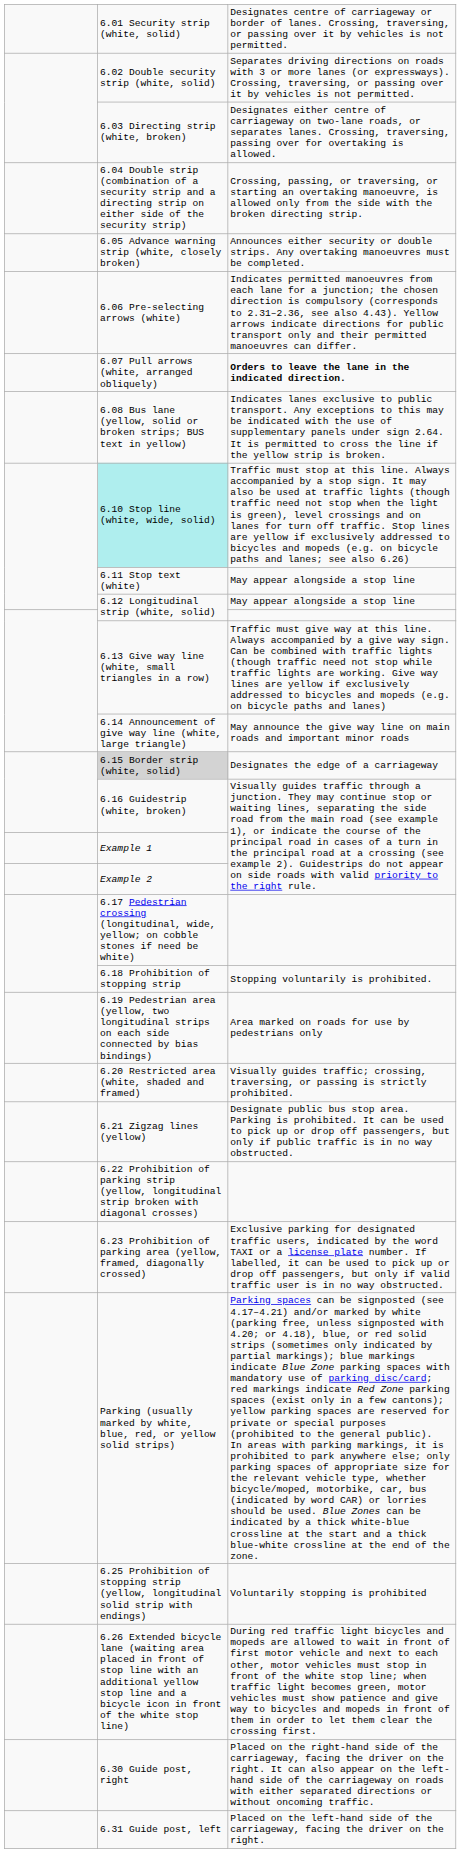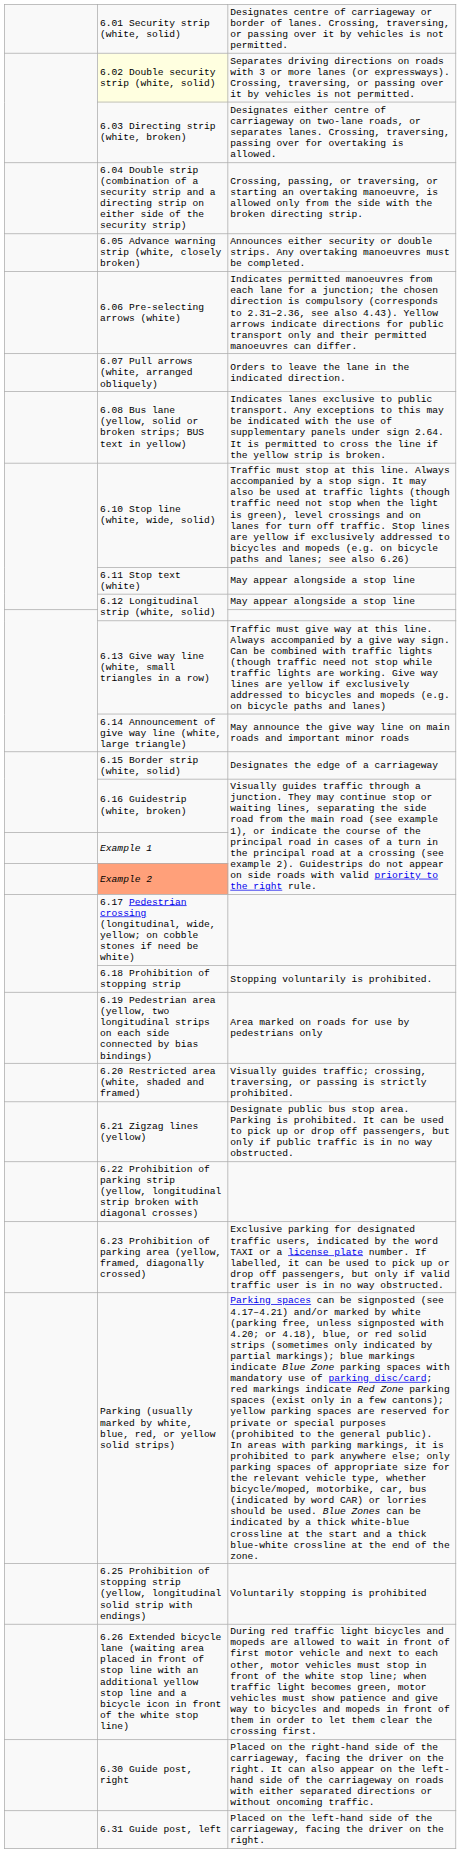(158, 78) no background -> (158, 78) lightyellow background
(320, 373) bold -> (320, 373) normal
(158, 515) paleturquoise background -> (158, 515) no background
(149, 765) lightgrey background -> (149, 765) no background
(126, 879) no background -> (126, 879) lightsalmon background
